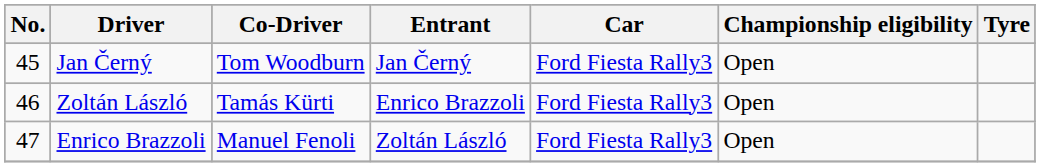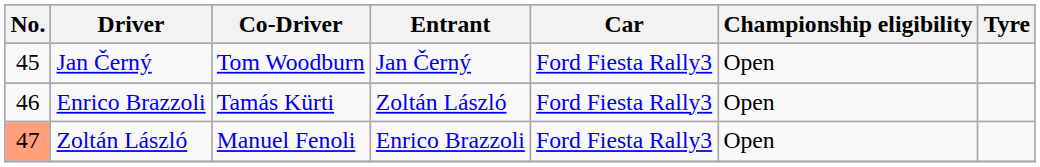(122, 101) Zoltán László -> (131, 101) Enrico Brazzoli
(450, 101) Enrico Brazzoli -> (441, 101) Zoltán László
(28, 140) no background -> (28, 140) lightsalmon background
(131, 140) Enrico Brazzoli -> (122, 140) Zoltán László
(441, 140) Zoltán László -> (450, 140) Enrico Brazzoli
